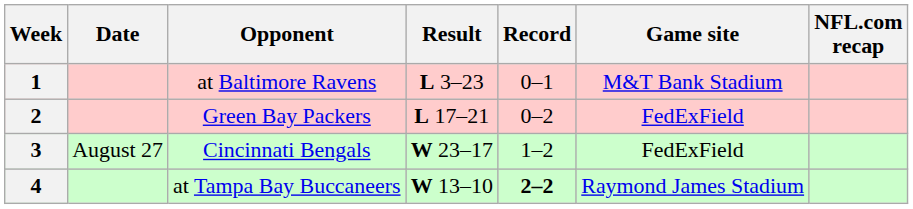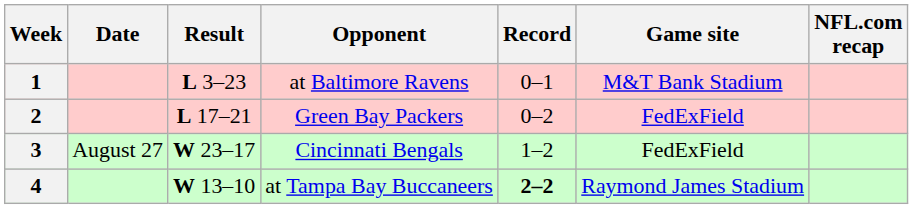columns swapped: (287, 34) <-> (452, 34)
